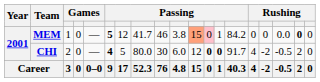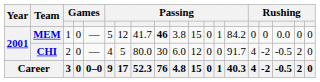(110, 34) bold -> (110, 34) normal
(162, 34) normal -> (162, 34) bold
(196, 34) lightsalmon background -> (196, 34) no background
(209, 34) pink background -> (209, 34) no background
(300, 34) bold -> (300, 34) normal
(110, 51) bold -> (110, 51) normal
(209, 51) bold -> (209, 51) normal
(219, 51) bold -> (219, 51) normal
